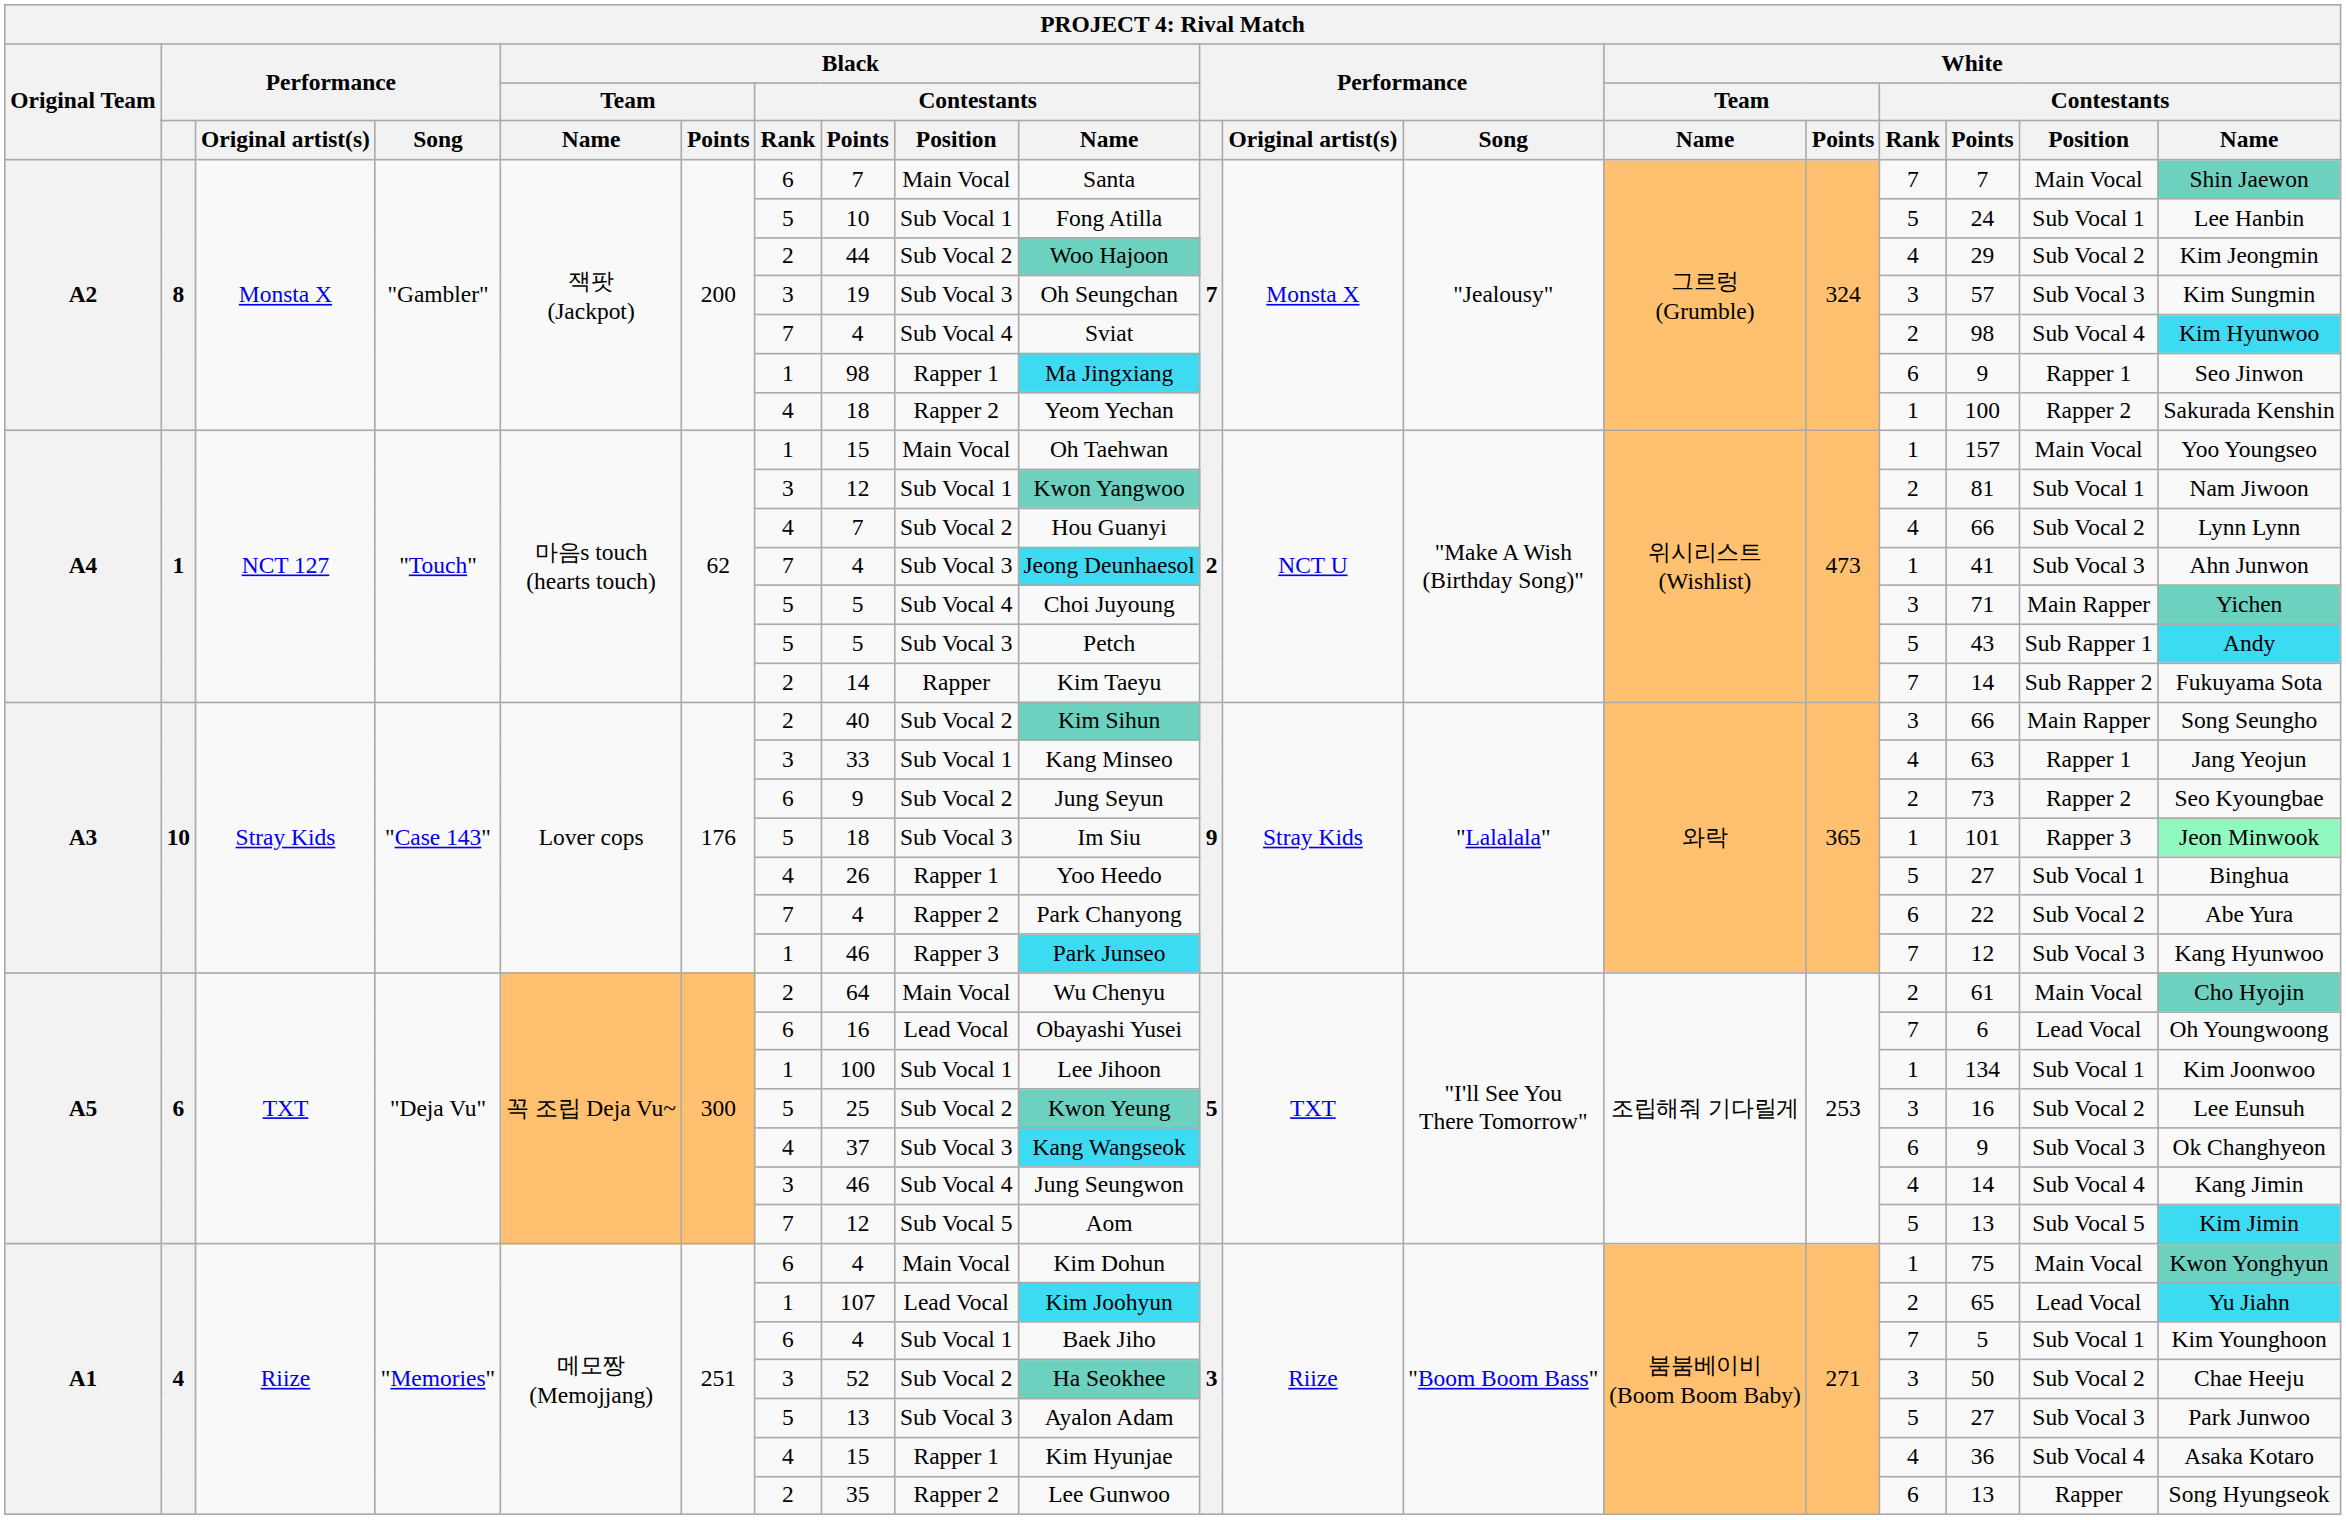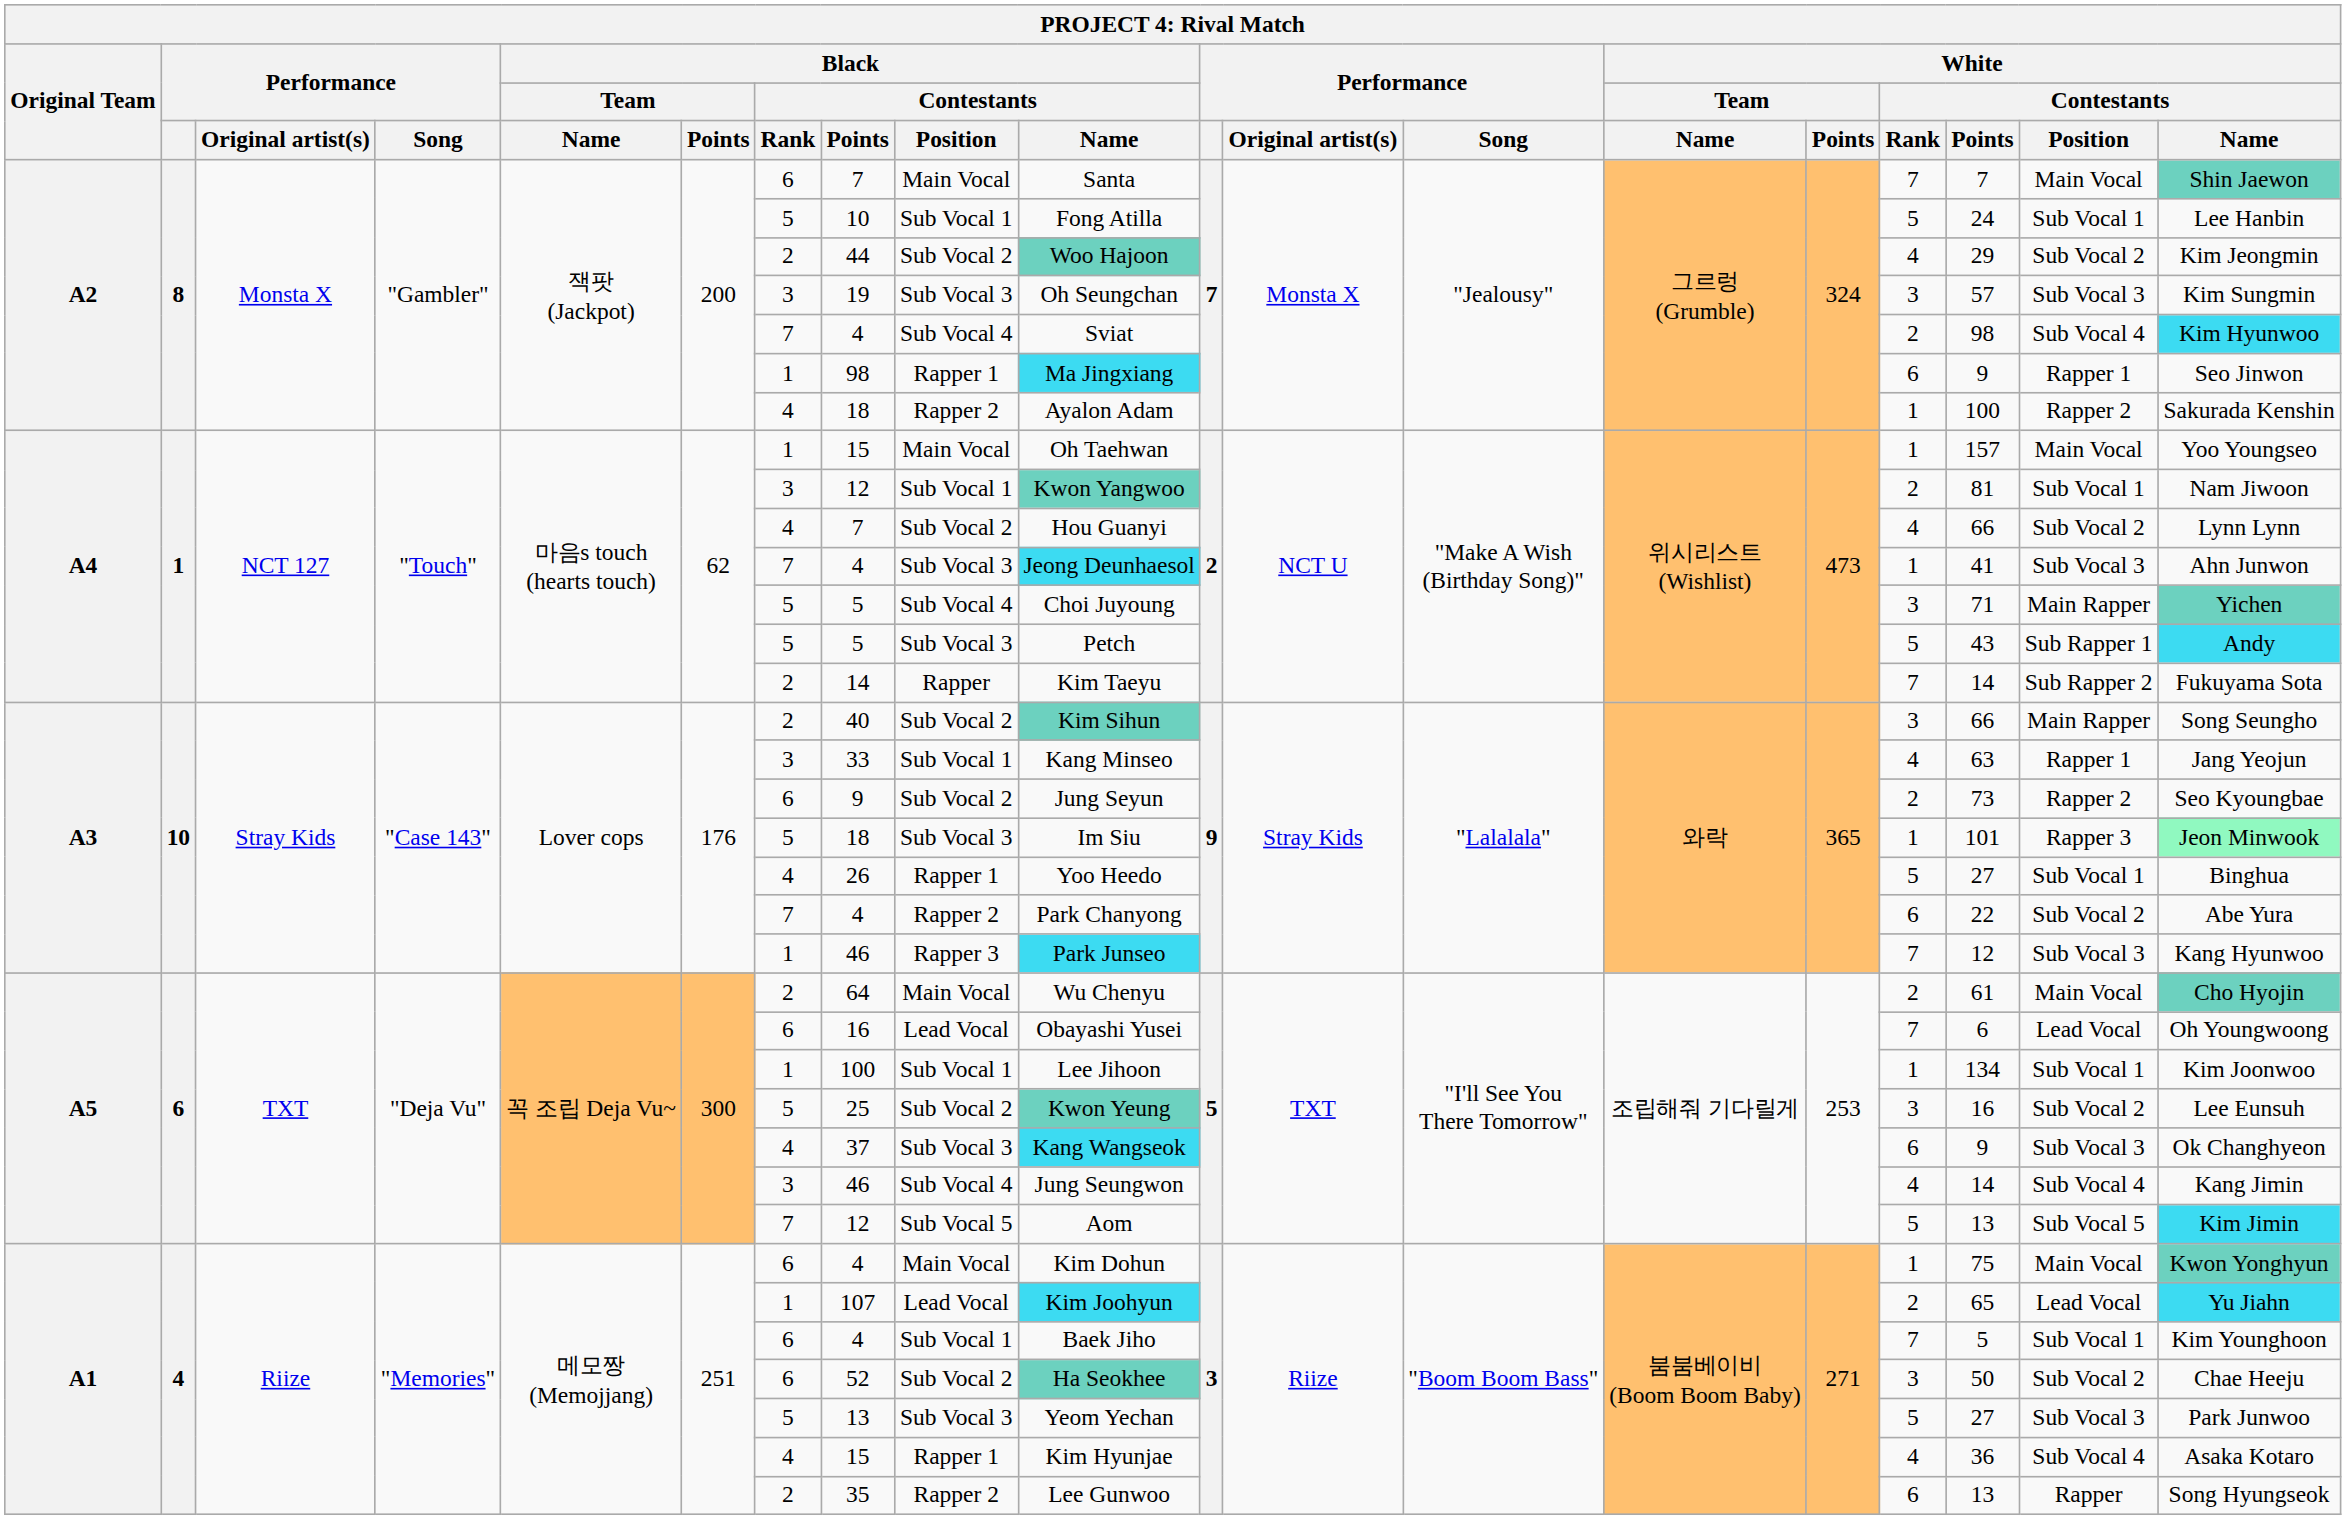(1109, 411) Yeom Yechan -> (1109, 411) Ayalon Adam
(788, 1379) 3 -> (788, 1379) 6
(1109, 1417) Ayalon Adam -> (1109, 1417) Yeom Yechan
